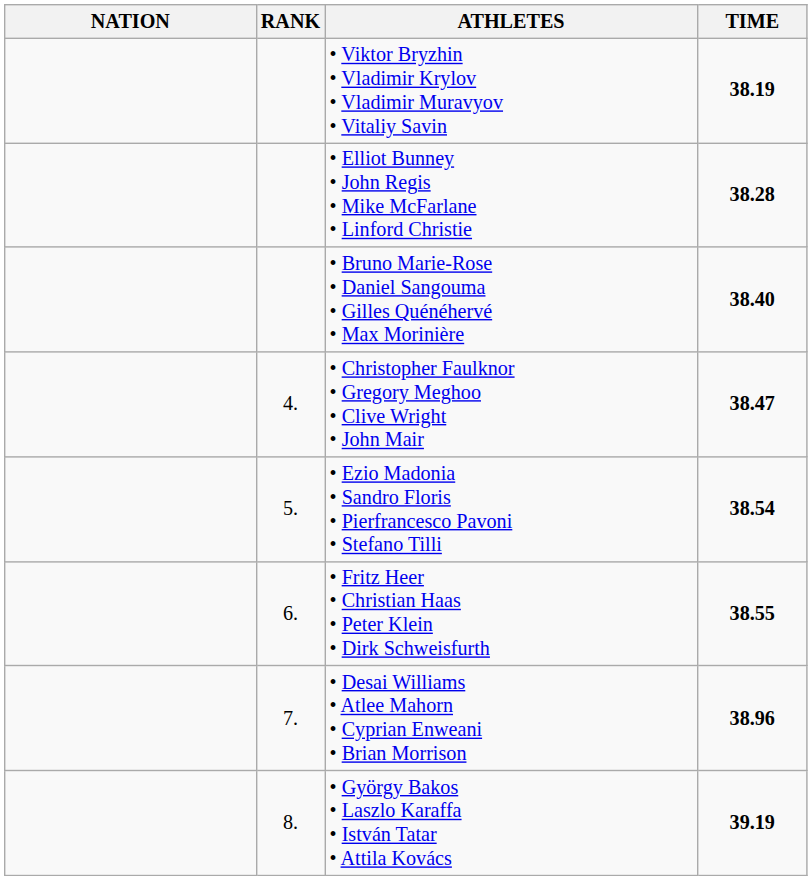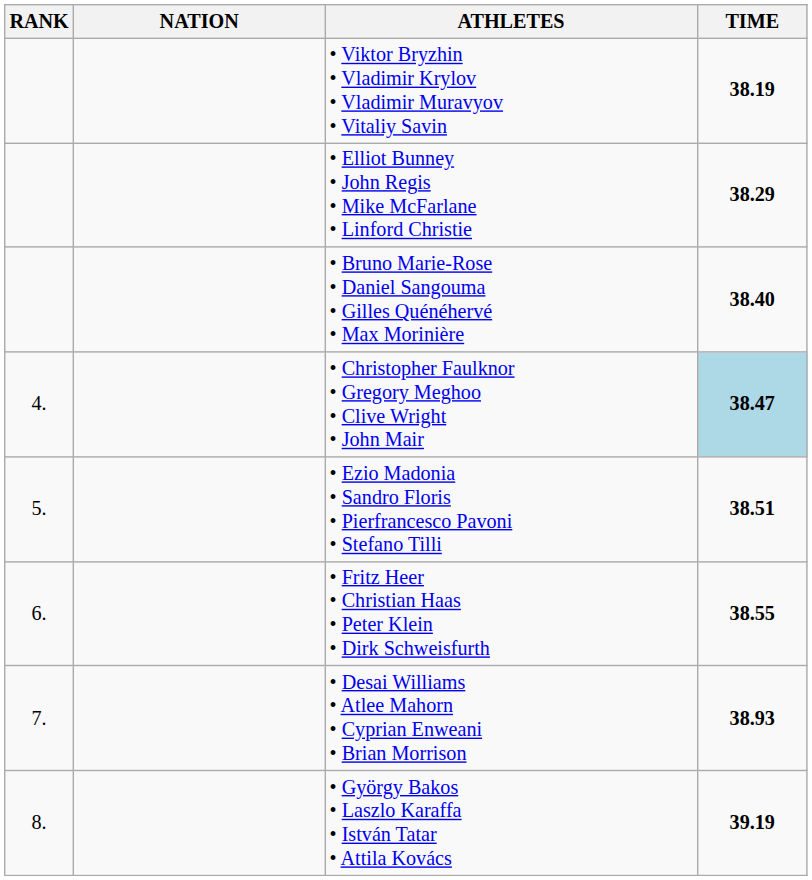columns swapped: (290, 21) <-> (130, 21)
(752, 195) 38.28 -> (752, 195) 38.29
(752, 404) no background -> (752, 404) lightblue background
(752, 509) 38.54 -> (752, 509) 38.51
(752, 718) 38.96 -> (752, 718) 38.93
